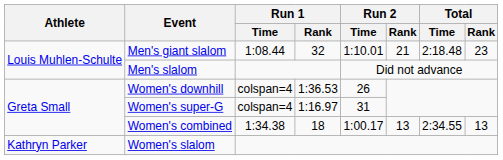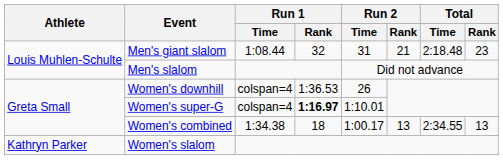(363, 51) 1:10.01 -> (364, 51) 31
(318, 108) normal -> (318, 108) bold
(363, 108) 31 -> (364, 108) 1:10.01
